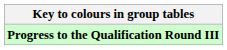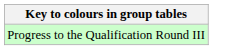(113, 34) bold -> (106, 34) normal
